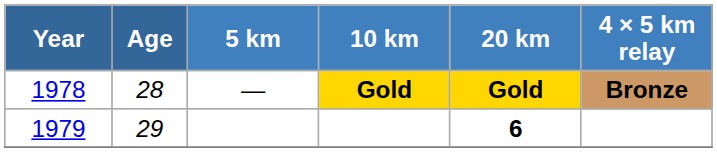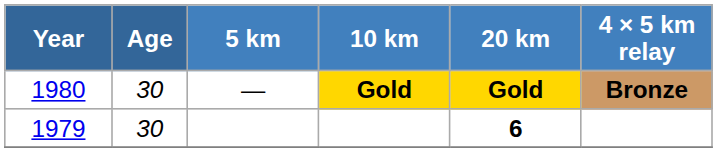(58, 90) 1978 -> (58, 90) 1980
(150, 90) 28 -> (150, 90) 30
(150, 128) 29 -> (150, 128) 30
